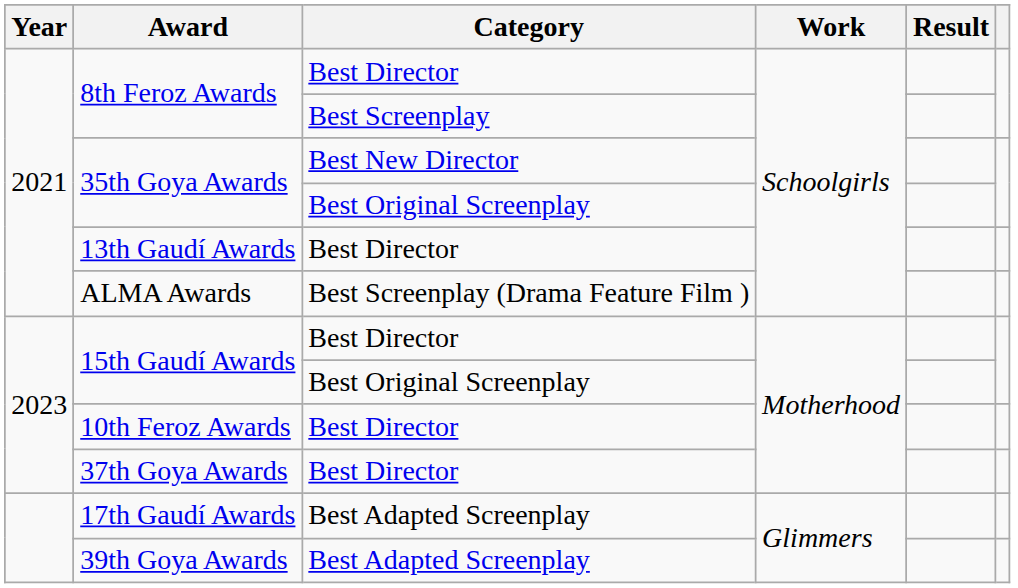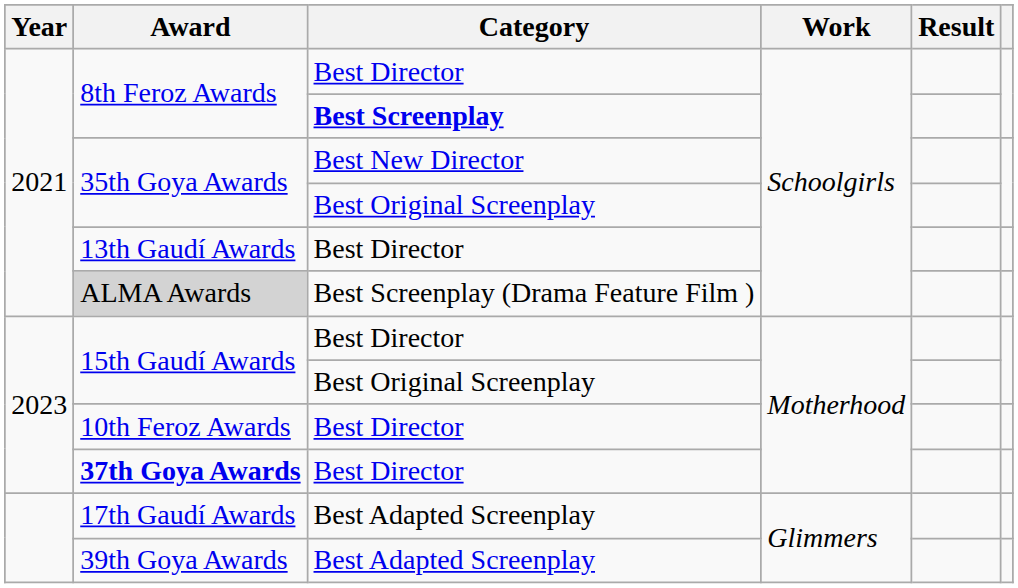(399, 115) normal -> (409, 115) bold
(166, 293) no background -> (166, 293) lightgrey background
(184, 470) normal -> (190, 470) bold
